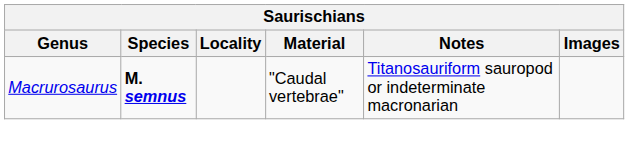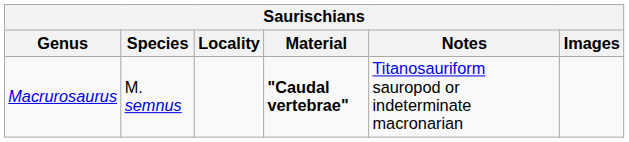(155, 87) bold -> (153, 96) normal
(306, 87) normal -> (308, 96) bold
